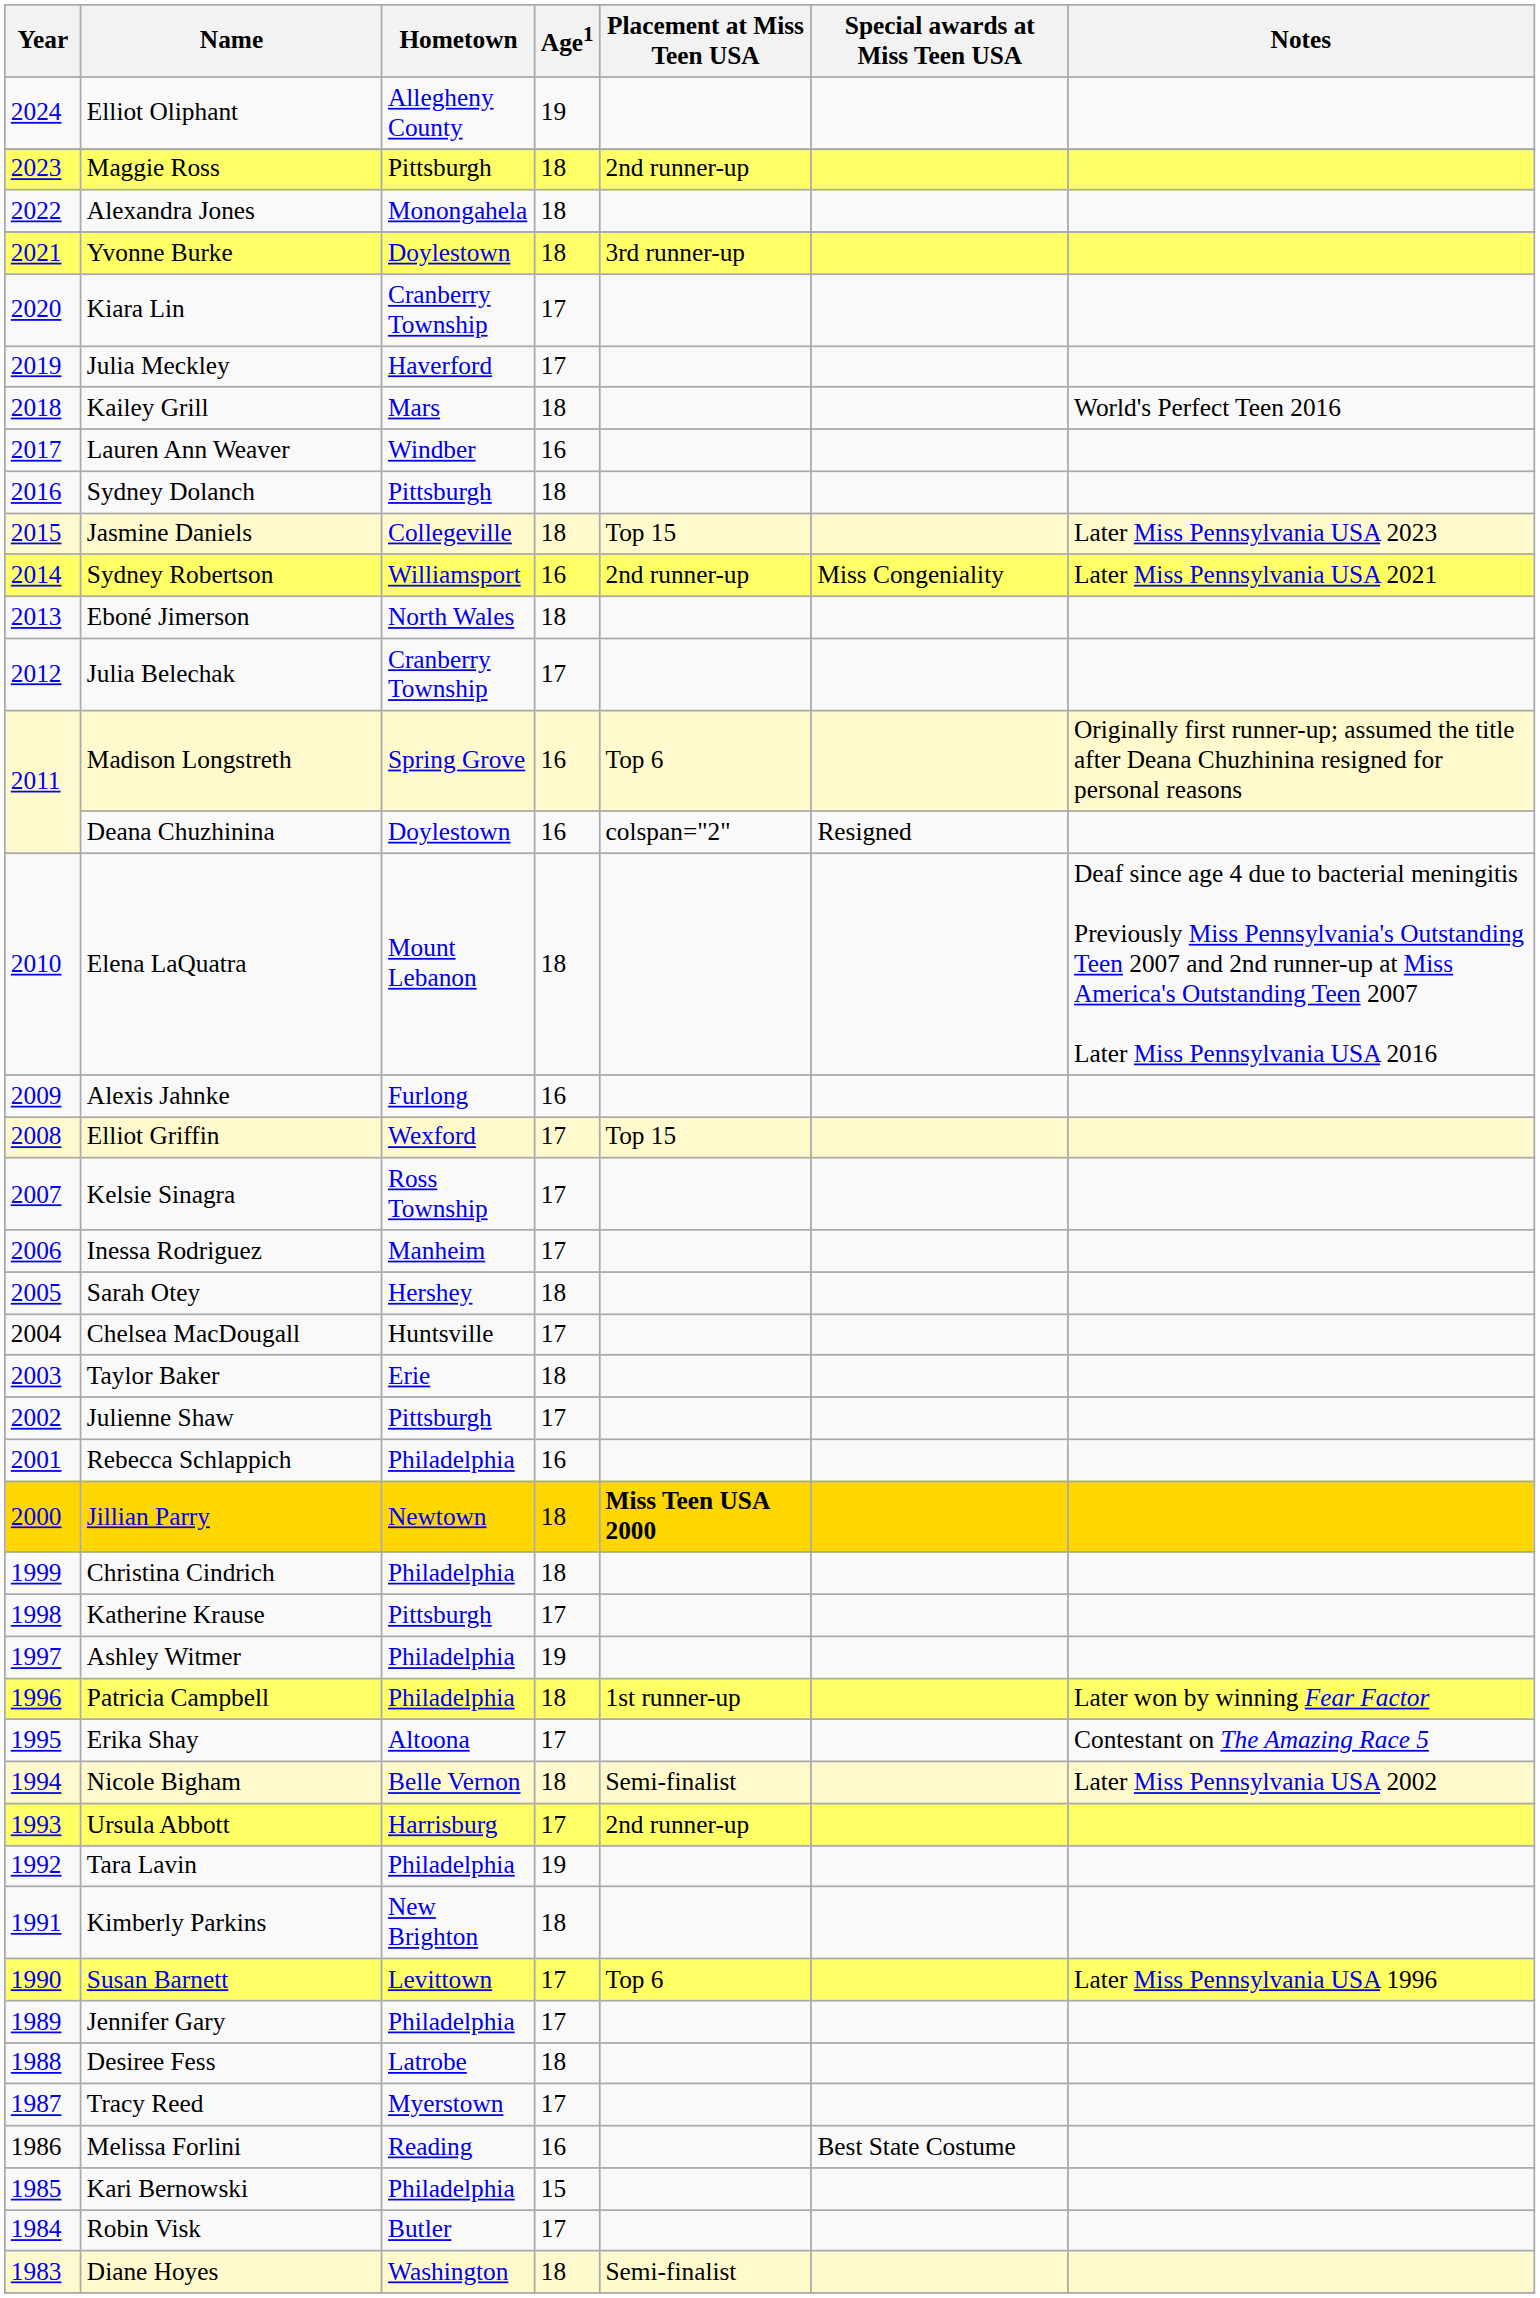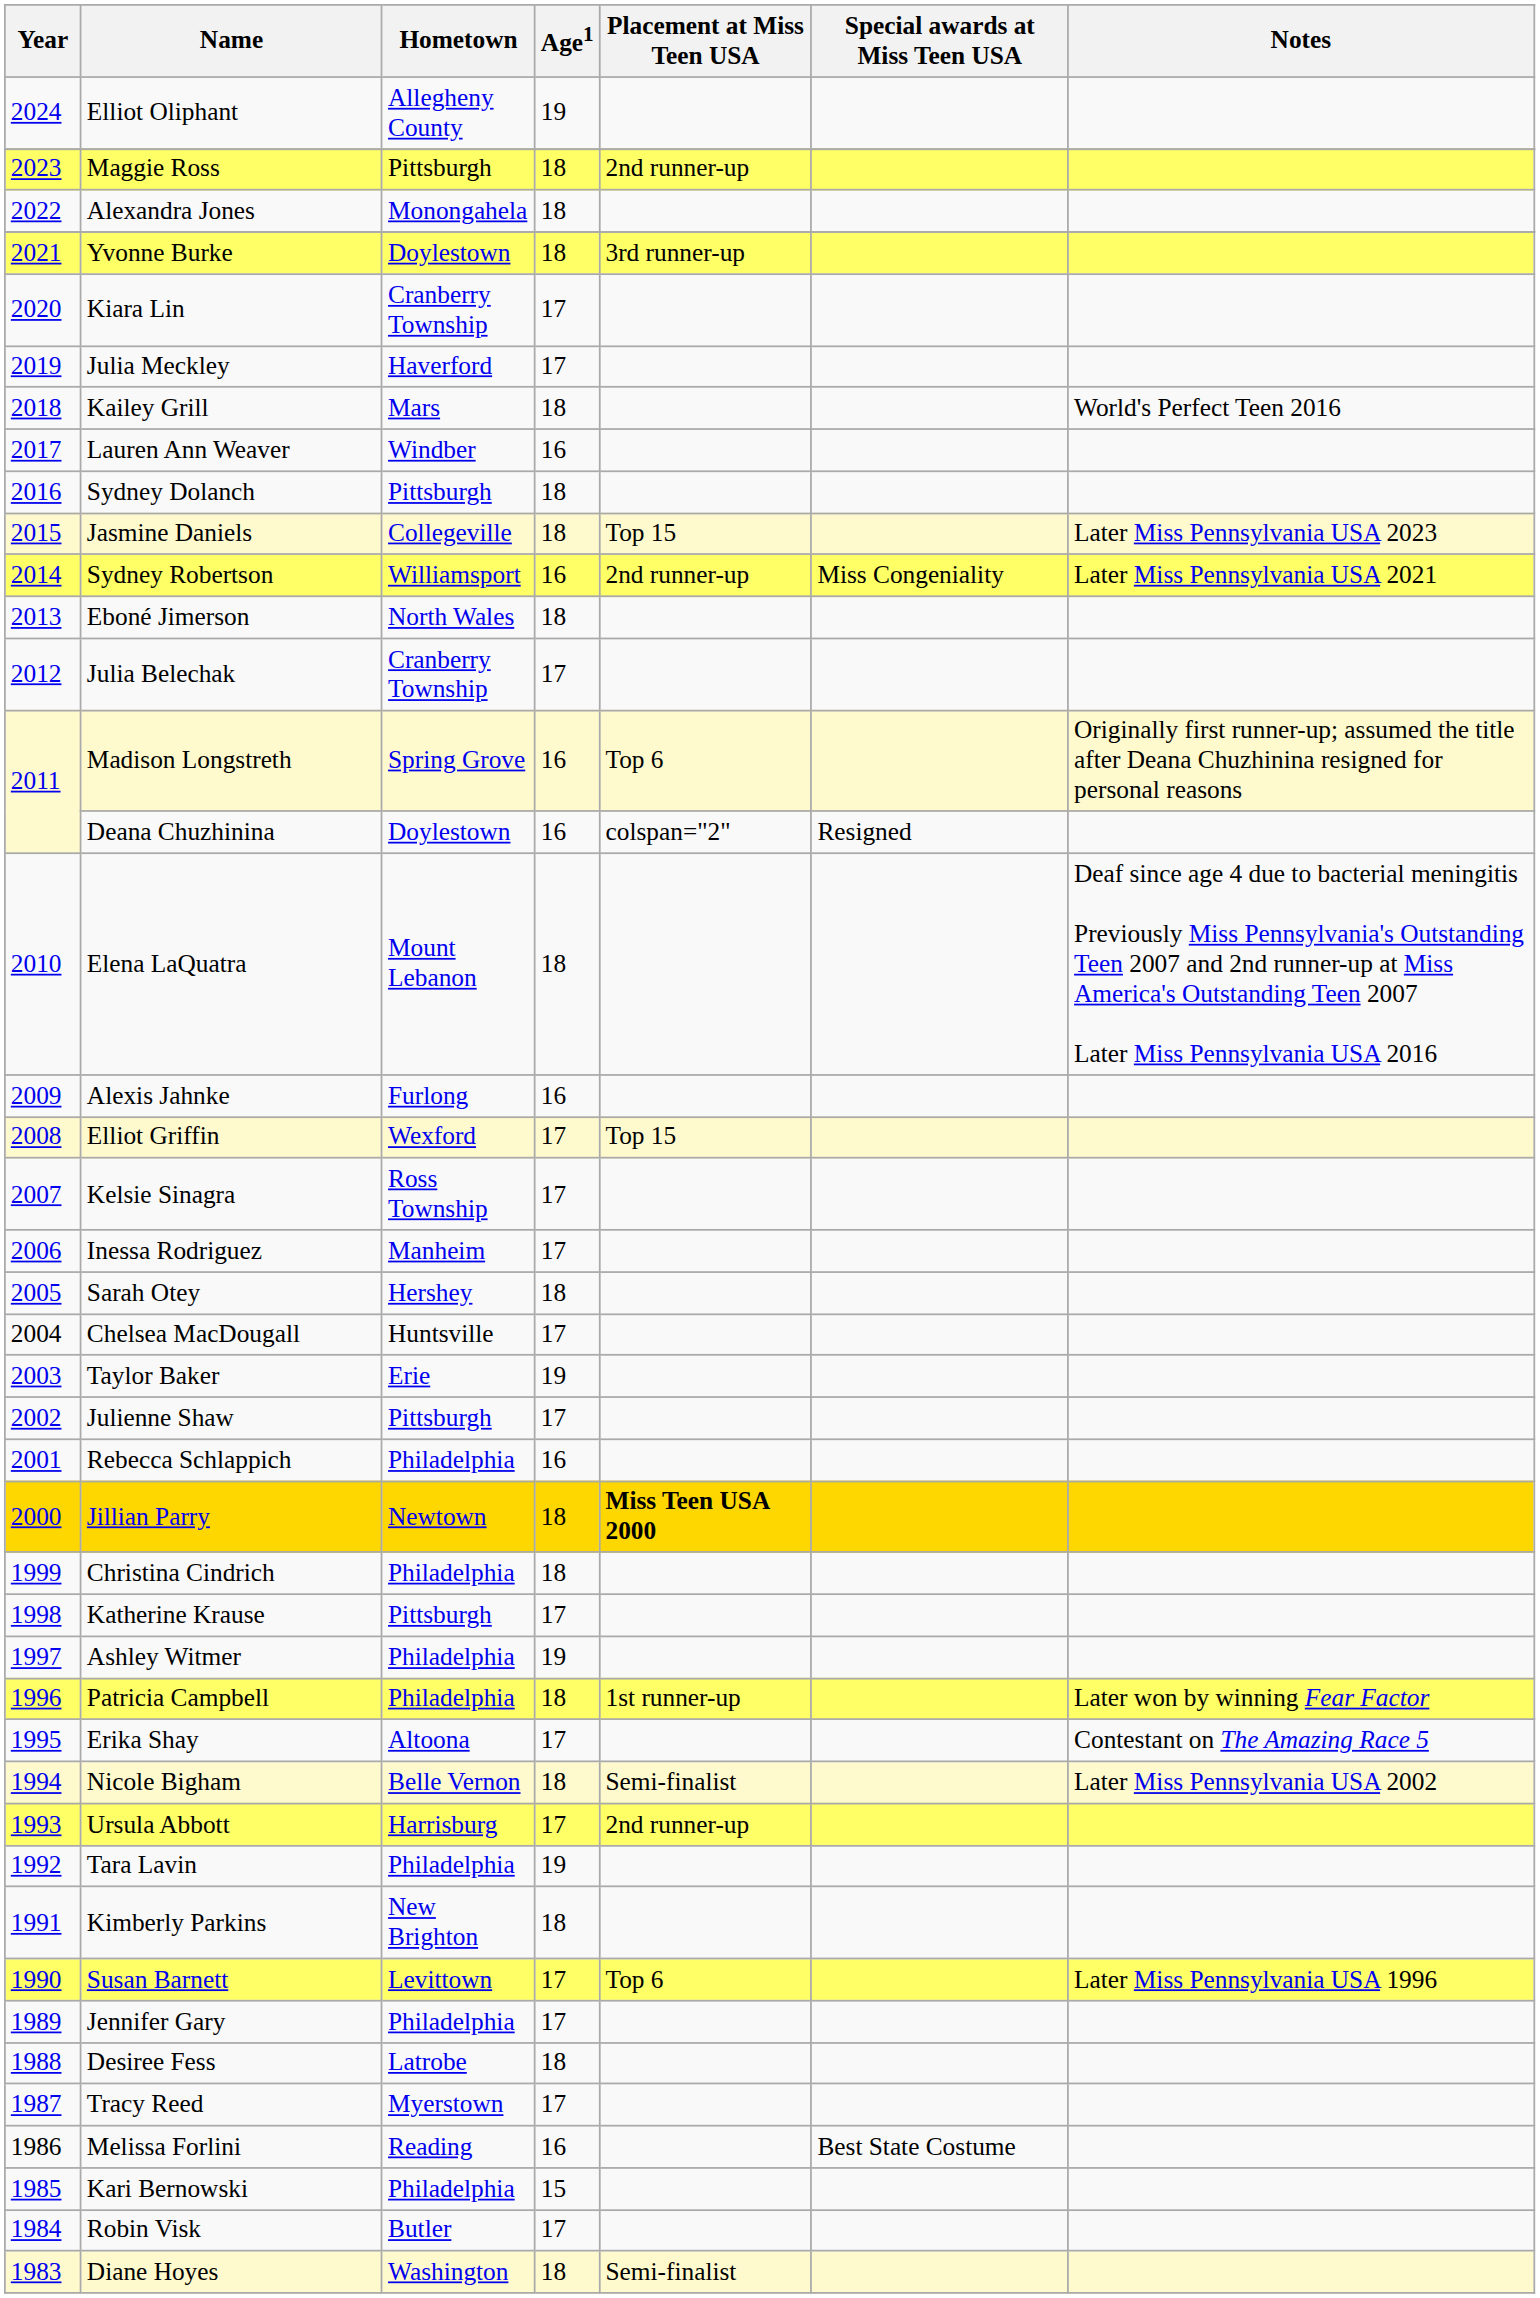(554, 1376) 18 -> (554, 1376) 19
